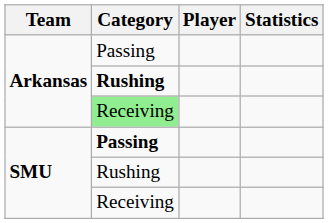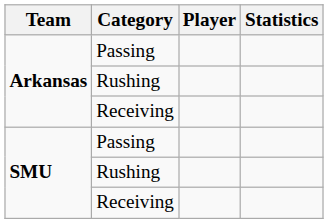(130, 80) bold -> (128, 80) normal
(135, 111) lightgreen background -> (135, 111) no background
(127, 141) bold -> (125, 141) normal
